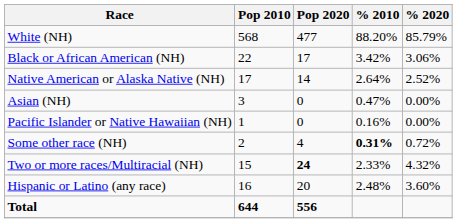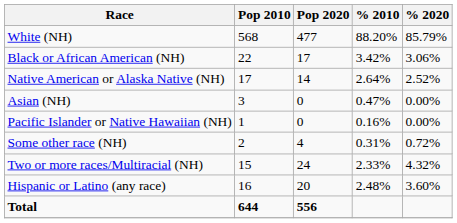(374, 143) bold -> (373, 143) normal
(304, 164) bold -> (304, 164) normal
